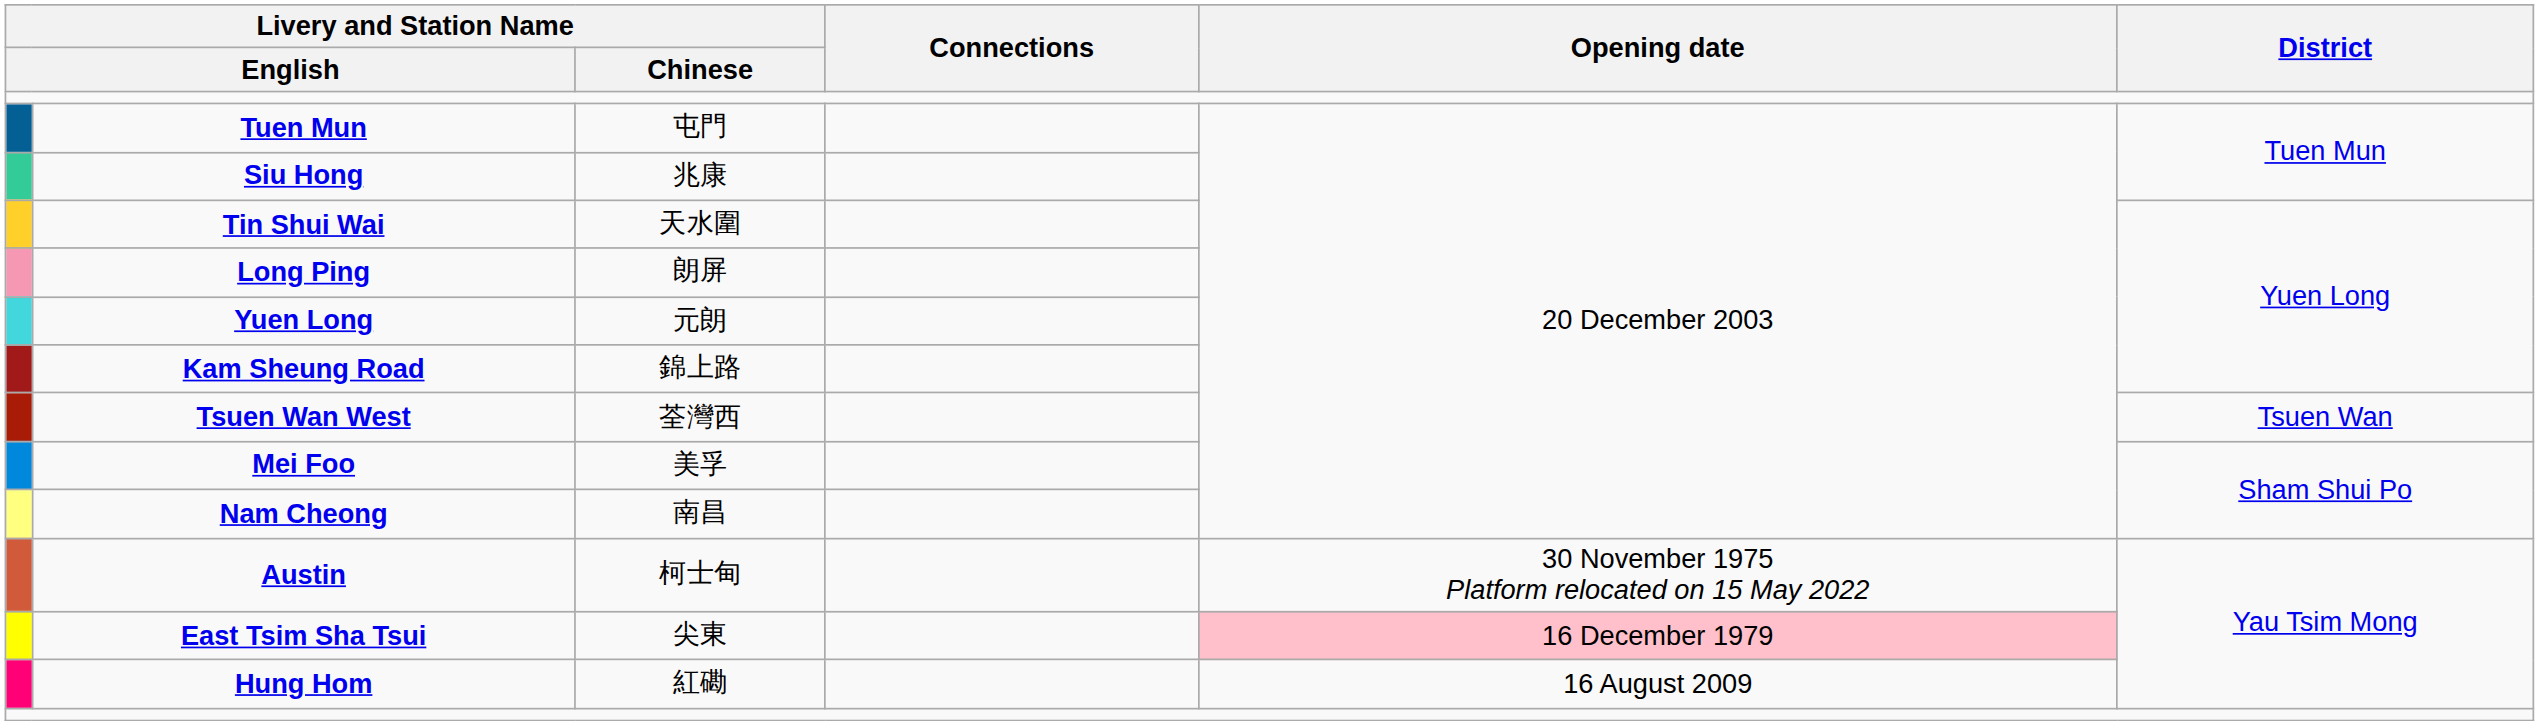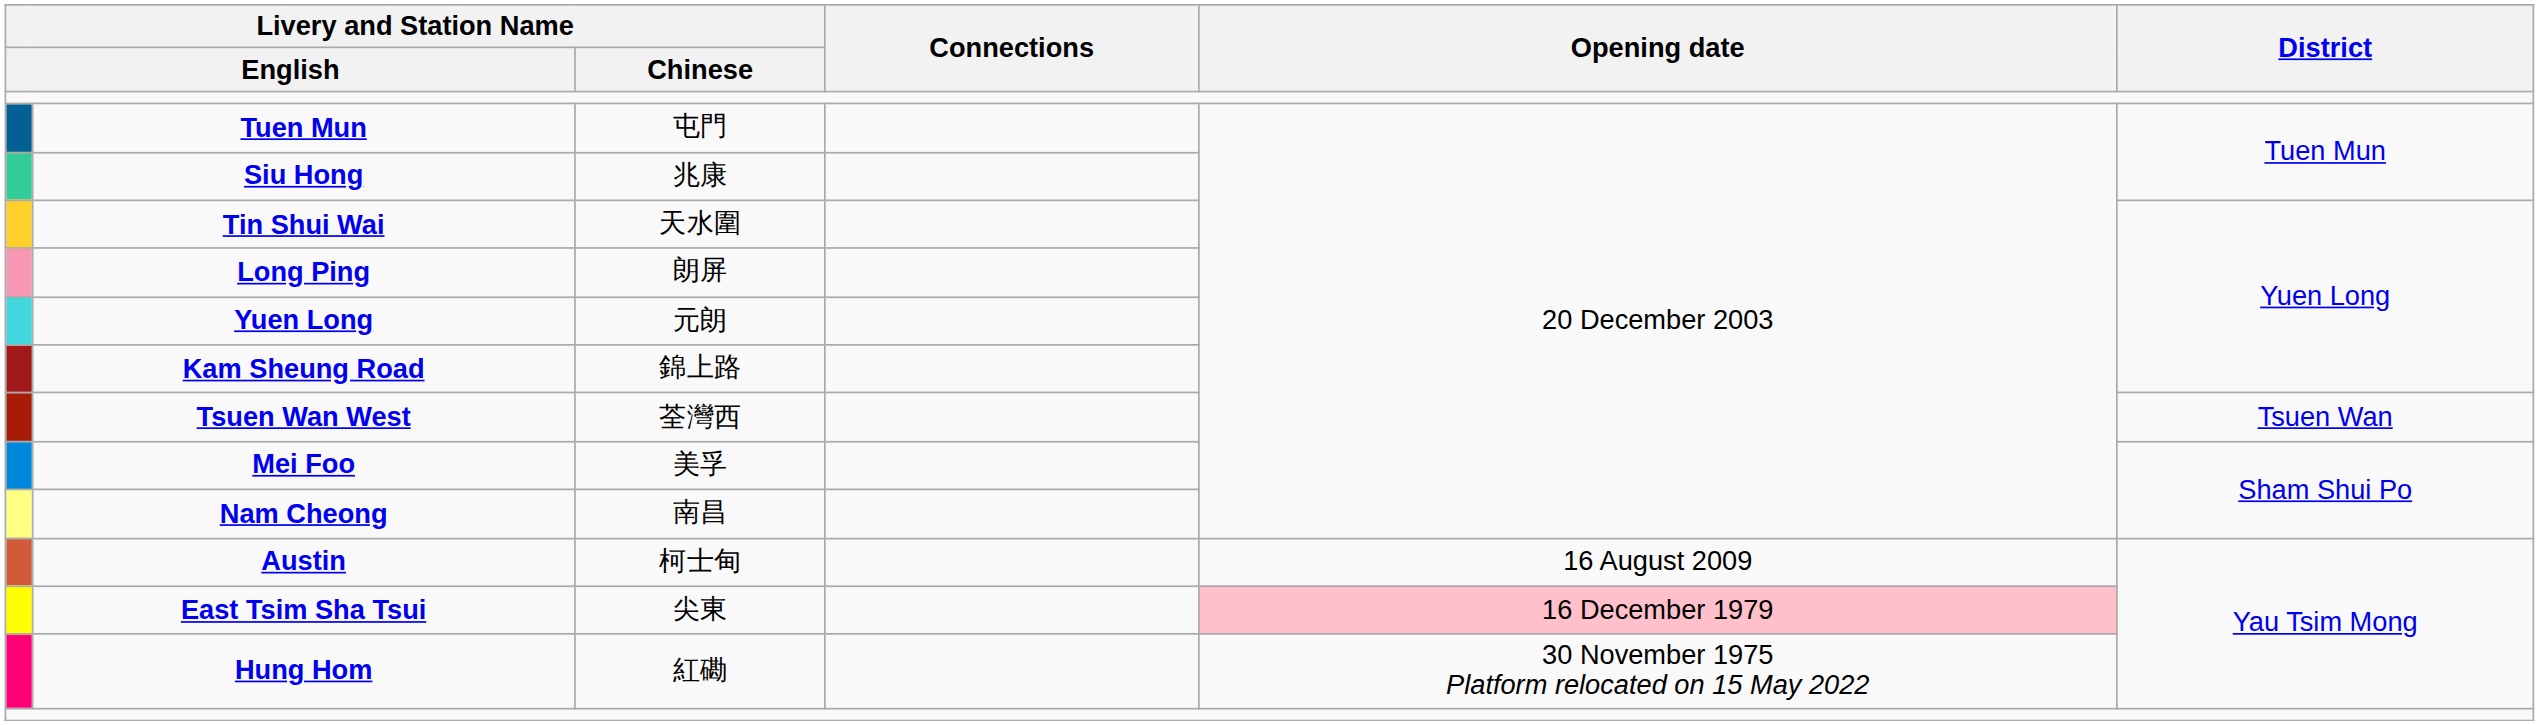(1658, 574) 30 November 1975 Platform relocated on 15 May 2022 -> (1658, 561) 16 August 2009
(1658, 683) 16 August 2009 -> (1658, 670) 30 November 1975 Platform relocated on 15 May 2022
